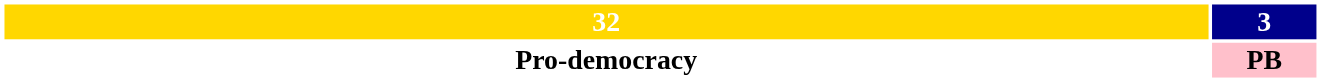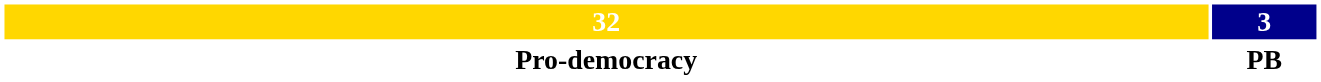(1264, 59) pink background -> (1264, 59) no background
